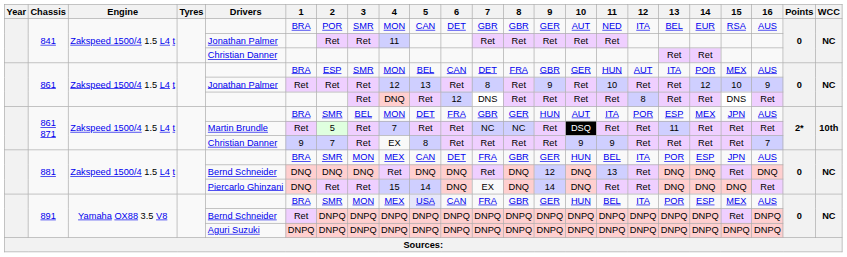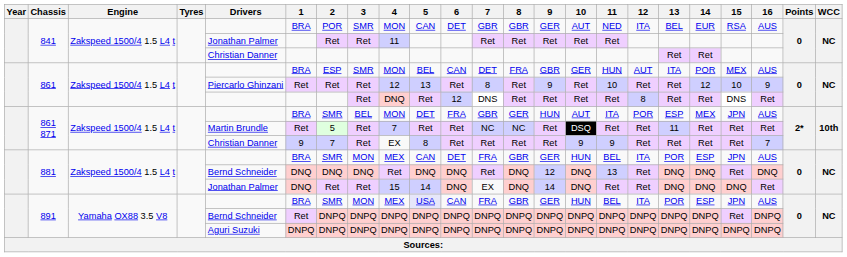(243, 84) Jonathan Palmer -> (246, 84) Piercarlo Ghinzani
(246, 186) Piercarlo Ghinzani -> (243, 186) Jonathan Palmer
(736, 201) MEX -> (736, 201) JPN
